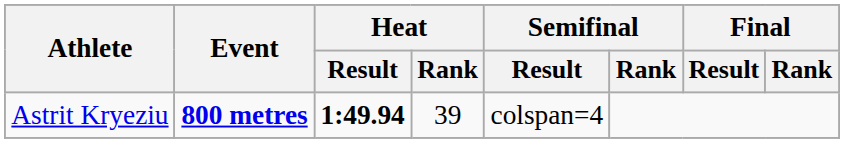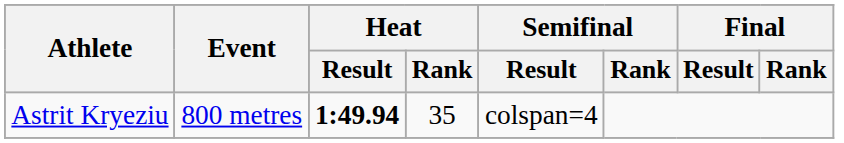(245, 115) bold -> (242, 115) normal
(448, 115) 39 -> (442, 115) 35
